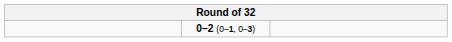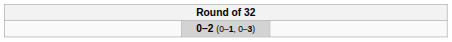(226, 28) no background -> (226, 28) lightgrey background
